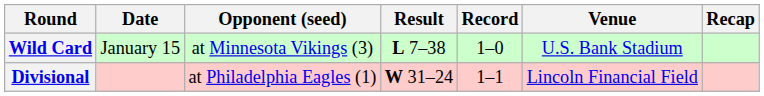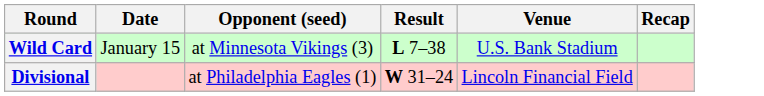- column: (490, 18)
